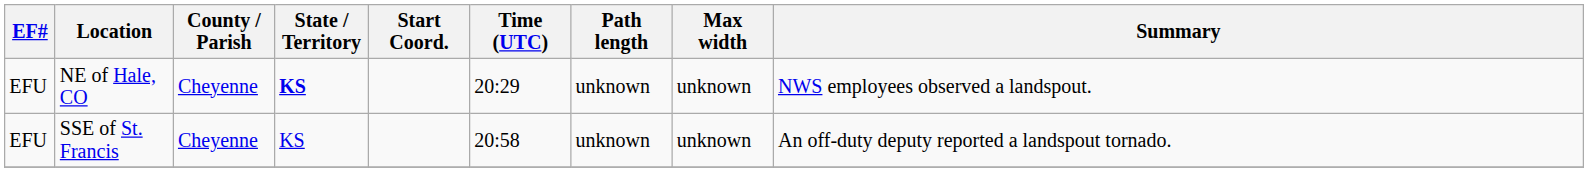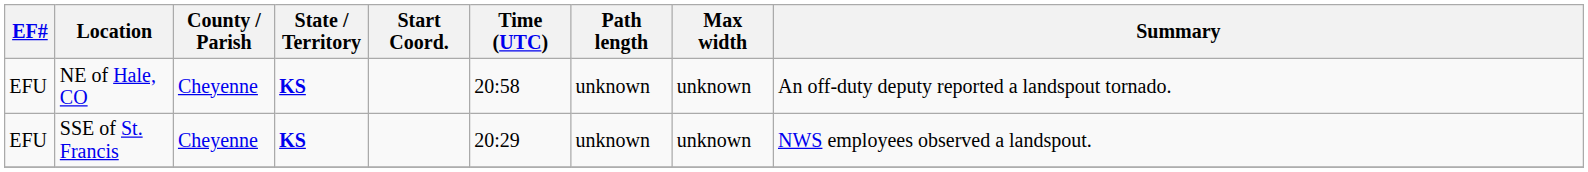(497, 85) 20:29 -> (497, 85) 20:58
(935, 85) NWS employees observed a landspout. -> (975, 85) An off-duty deputy reported a landspout tornado.
(292, 140) normal -> (293, 140) bold
(497, 140) 20:58 -> (497, 140) 20:29
(975, 140) An off-duty deputy reported a landspout tornado. -> (935, 140) NWS employees observed a landspout.
